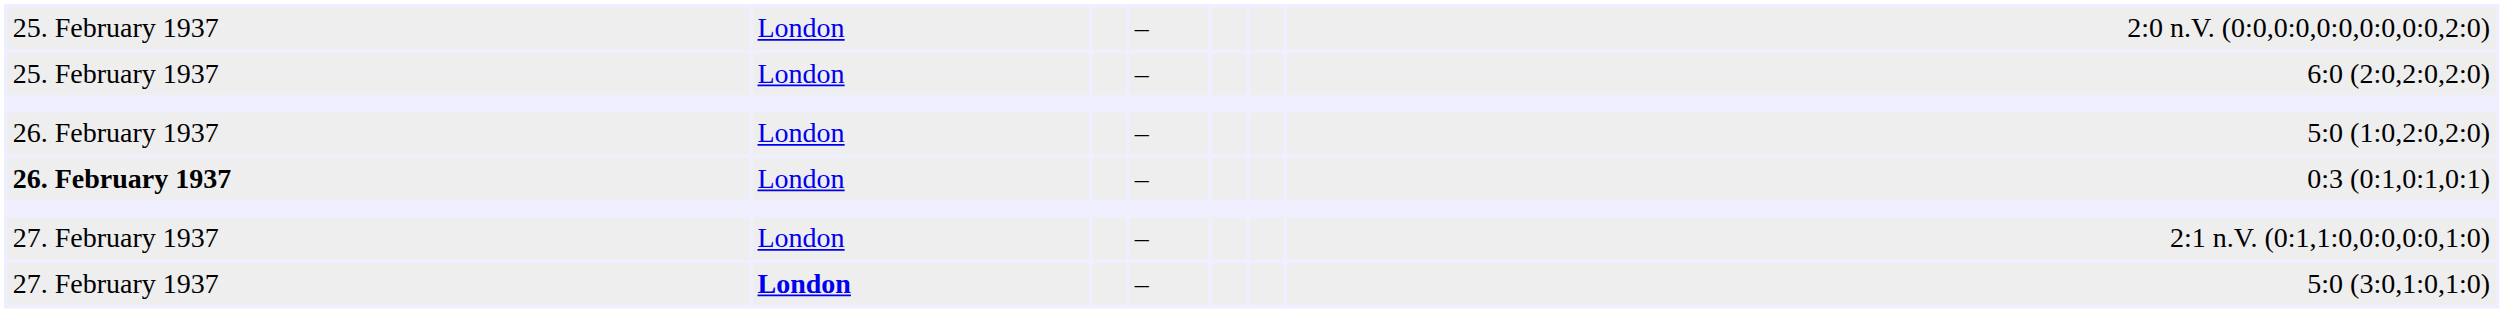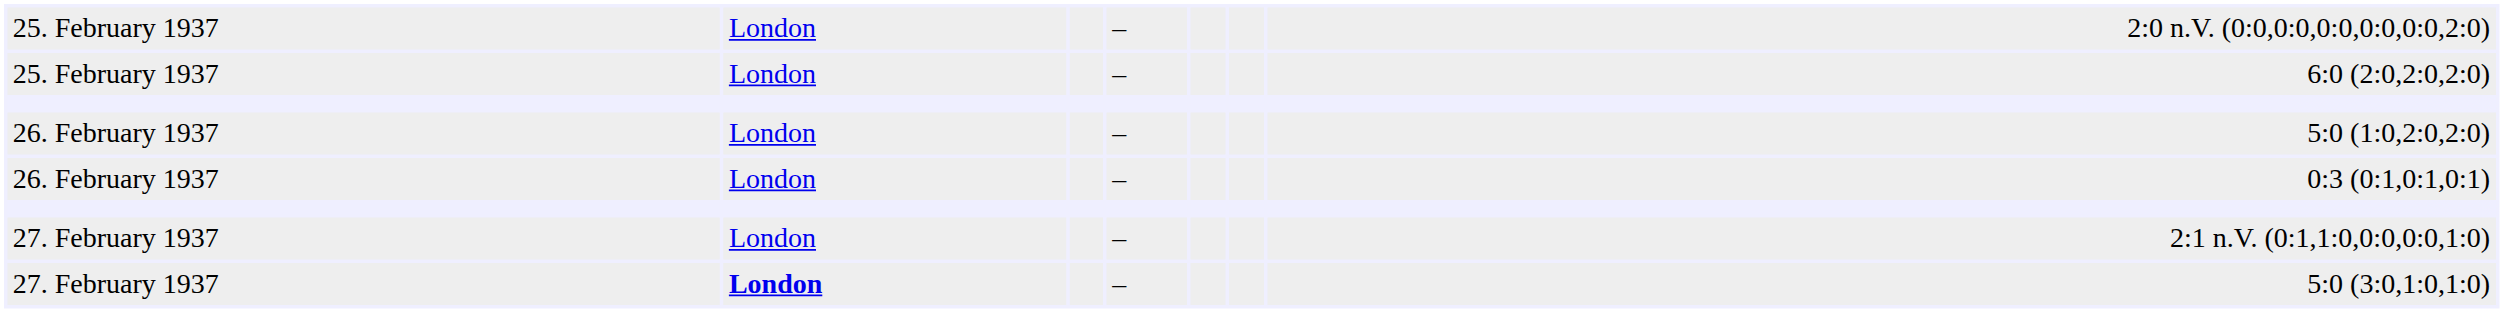(122, 178) bold -> (116, 178) normal
